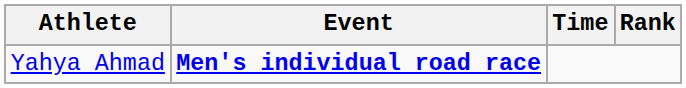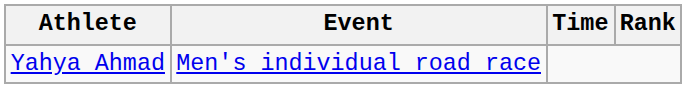(359, 64) bold -> (359, 64) normal
